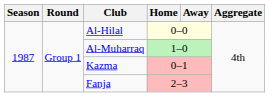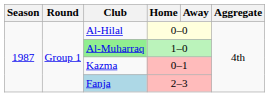(115, 48) no background -> (115, 48) lightgreen background
(98, 83) no background -> (98, 83) lightblue background
